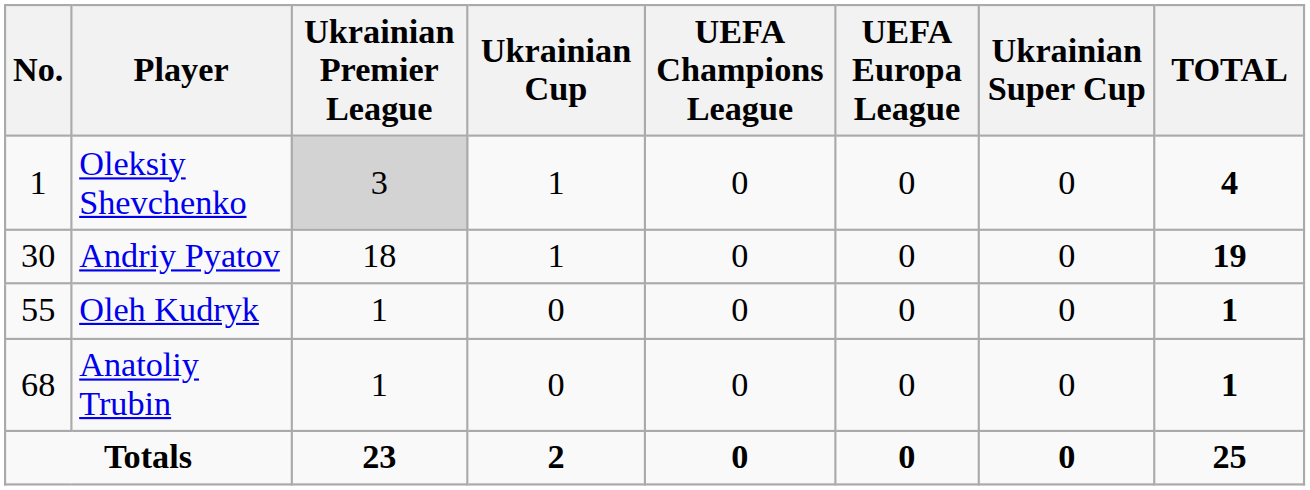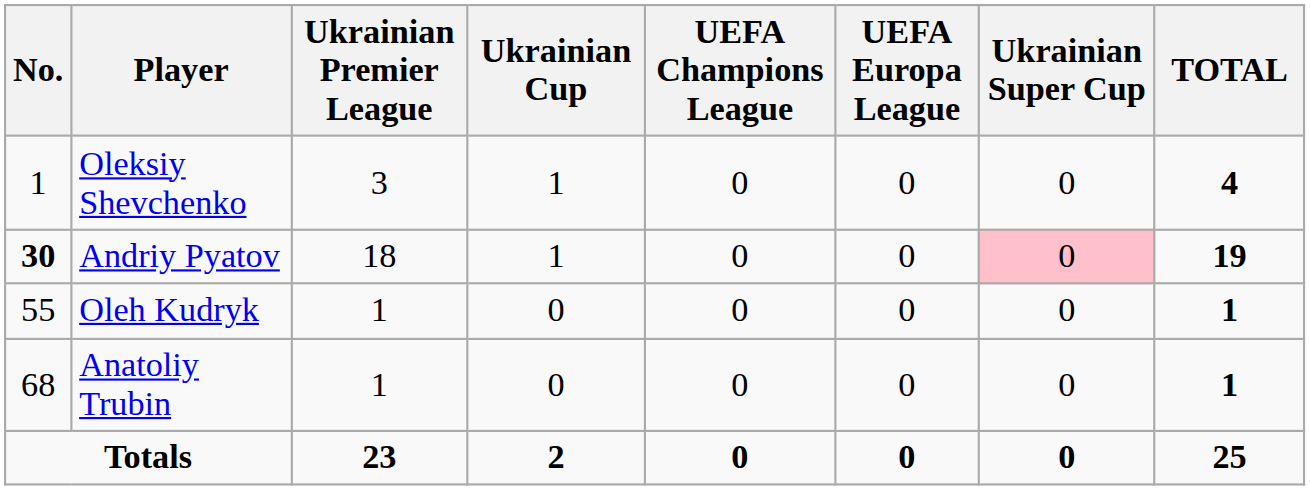(379, 182) lightgrey background -> (379, 182) no background
(38, 255) normal -> (38, 255) bold
(1067, 255) no background -> (1067, 255) pink background
